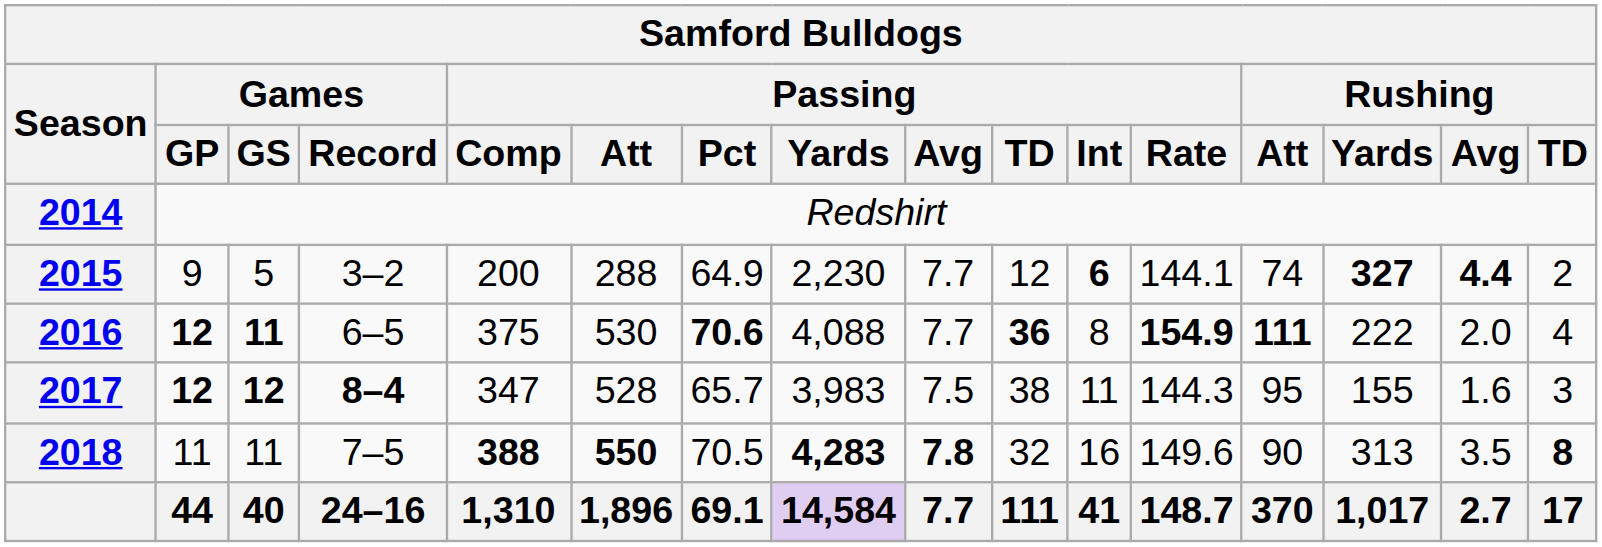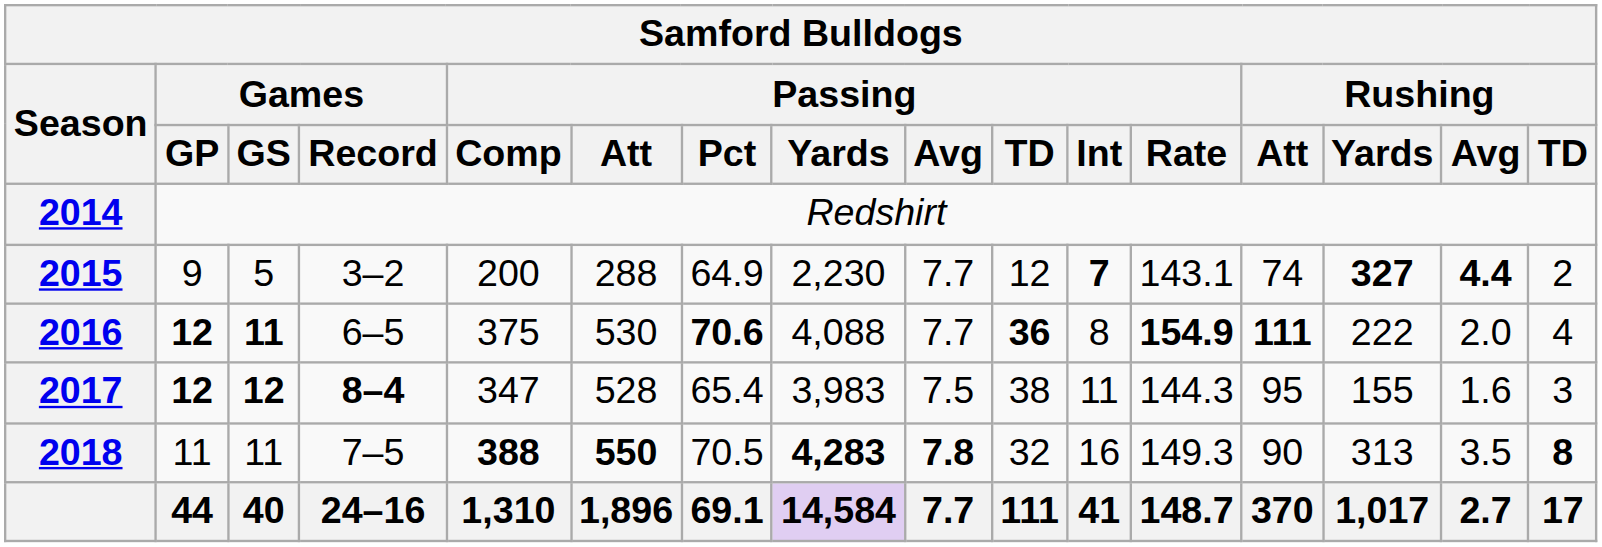(1099, 272) 6 -> (1099, 272) 7
(1187, 272) 144.1 -> (1187, 272) 143.1
(727, 392) 65.7 -> (727, 392) 65.4
(1187, 451) 149.6 -> (1187, 451) 149.3
